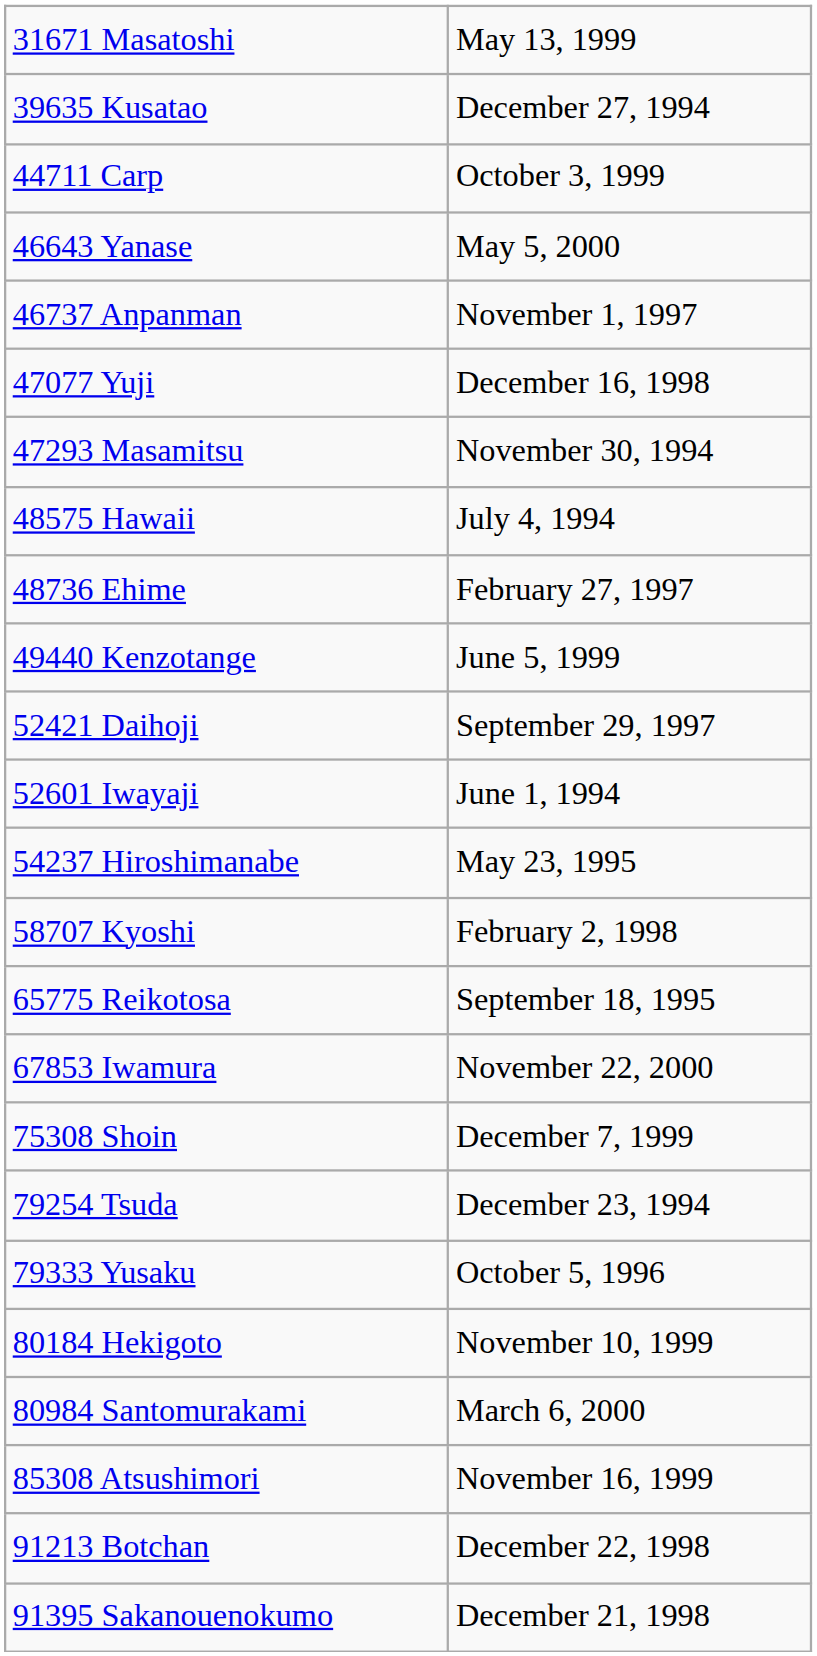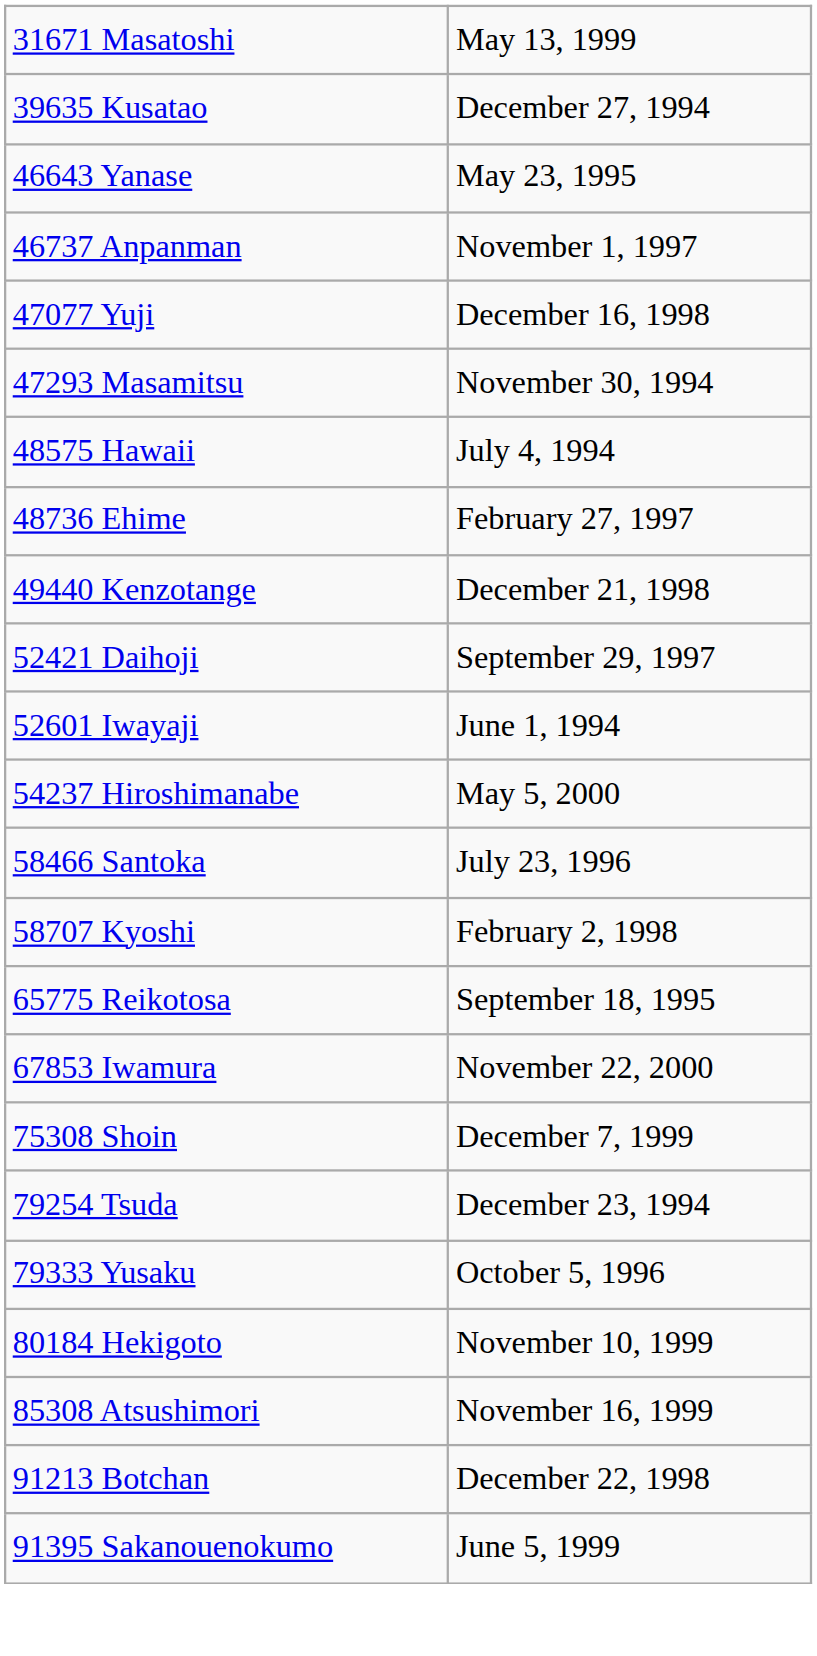- row: (88, 176)
(538, 245) May 5, 2000 -> (546, 176) May 23, 1995
(538, 656) June 5, 1999 -> (583, 587) December 21, 1998
(546, 861) May 23, 1995 -> (538, 793) May 5, 2000
+ row: (109, 861)
- row: (159, 1410)
(583, 1615) December 21, 1998 -> (538, 1547) June 5, 1999
